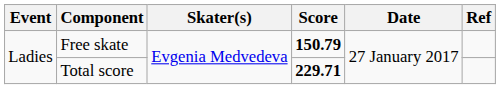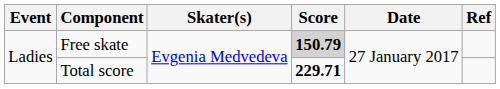(318, 44) no background -> (318, 44) lightgrey background
